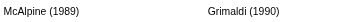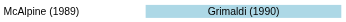(244, 11) no background -> (244, 11) lightblue background
